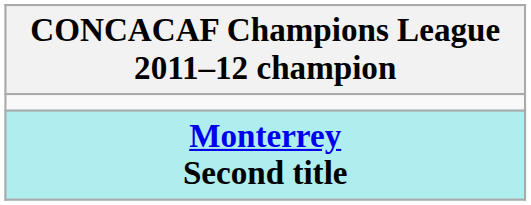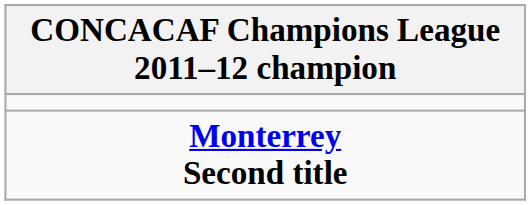(265, 154) paleturquoise background -> (265, 154) no background
